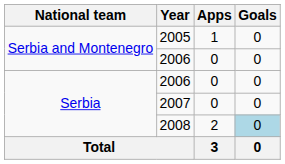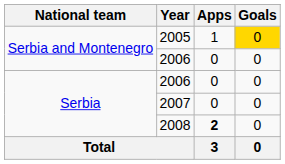(257, 37) no background -> (257, 37) gold background
(214, 125) normal -> (214, 125) bold
(257, 125) lightblue background -> (257, 125) no background
